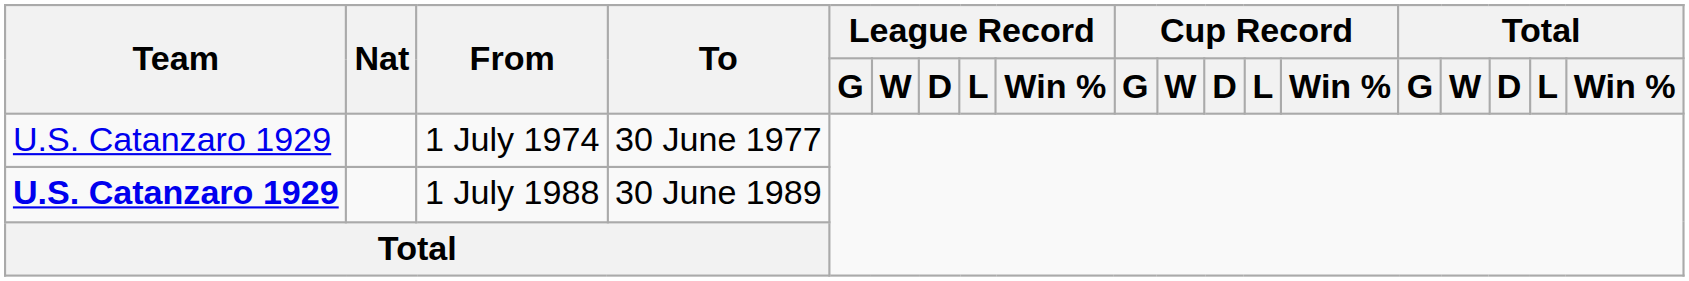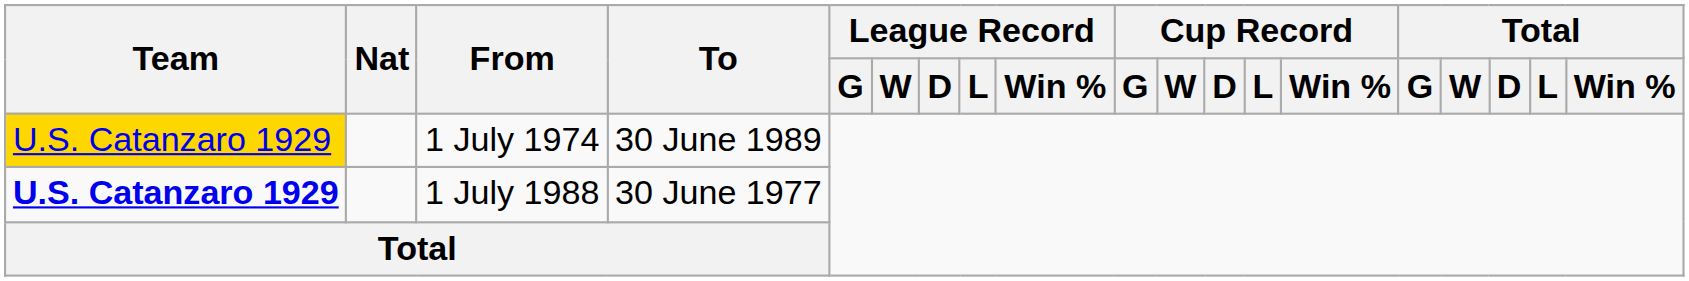(172, 139) no background -> (172, 139) gold background
(718, 139) 30 June 1977 -> (718, 139) 30 June 1989
(718, 193) 30 June 1989 -> (718, 193) 30 June 1977
